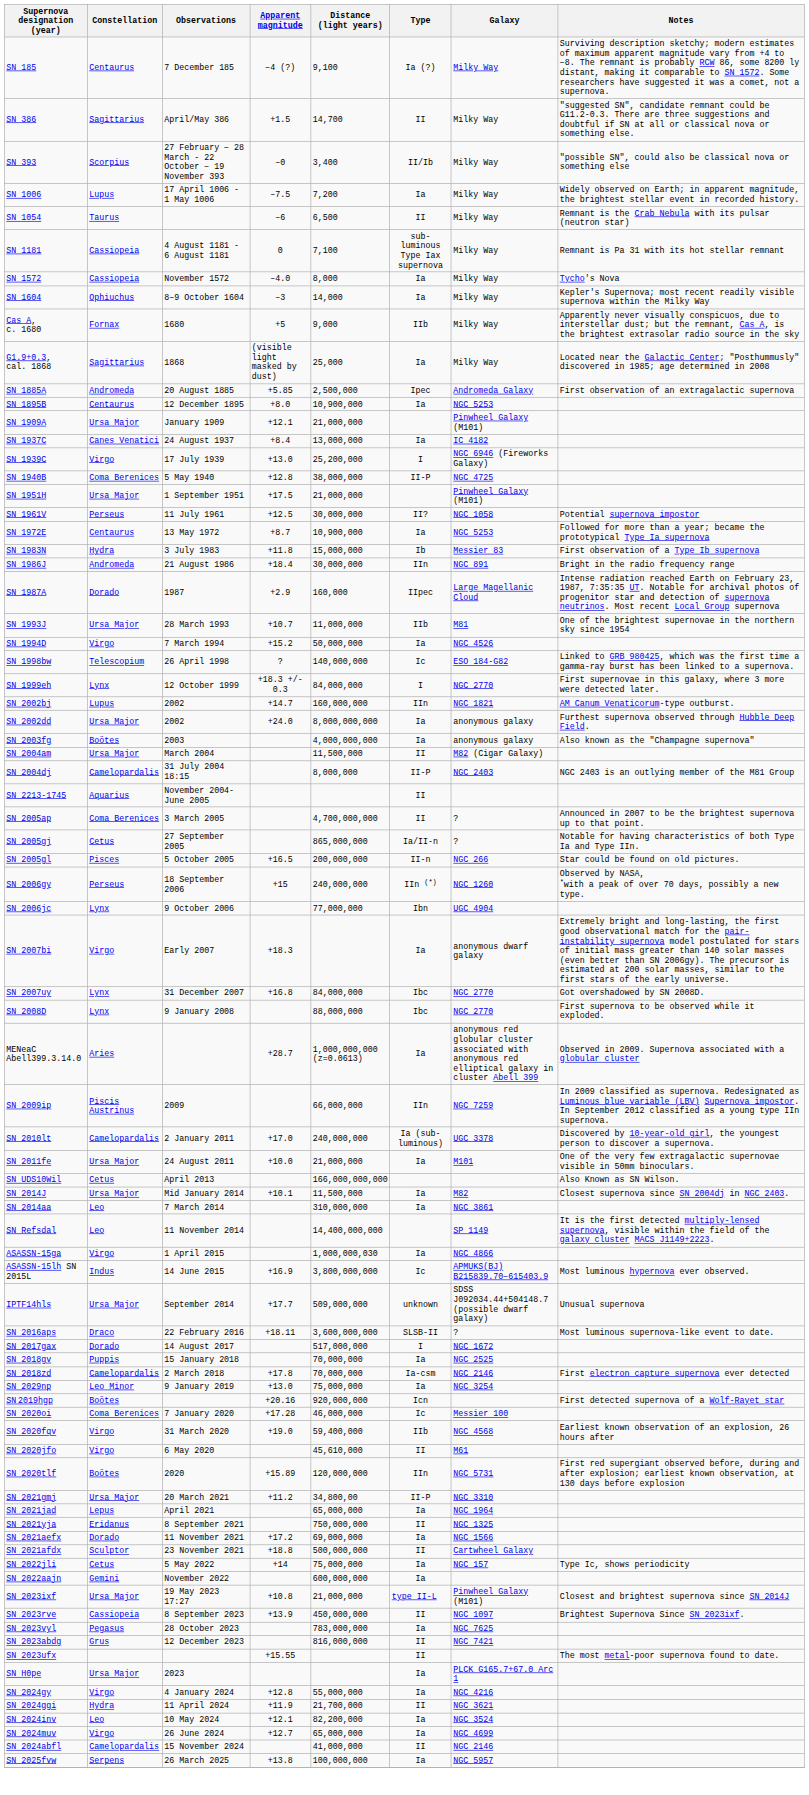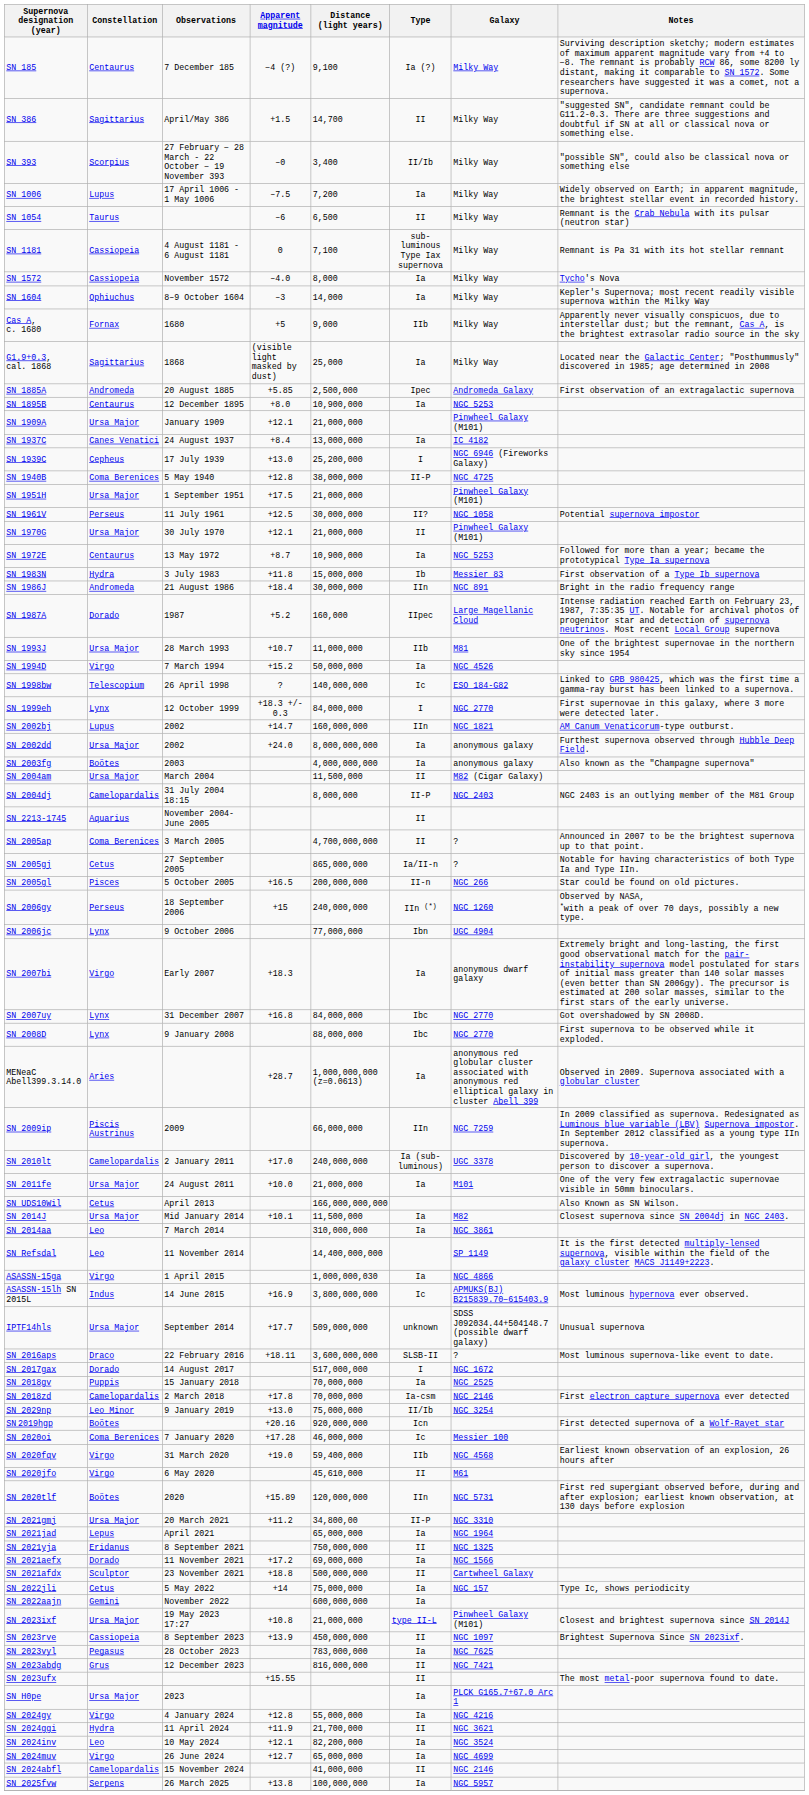(102, 459) Virgo -> (107, 459) Cepheus
+ row: (26, 533)
(280, 593) +2.9 -> (280, 616) +5.2
(421, 1387) Ia -> (421, 1410) II/Ib
